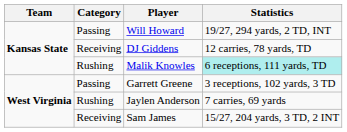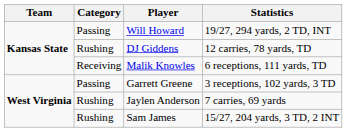(99, 48) Receiving -> (95, 48) Rushing
(95, 65) Rushing -> (99, 65) Receiving
(266, 65) paleturquoise background -> (266, 65) no background
(99, 118) Receiving -> (95, 118) Rushing
